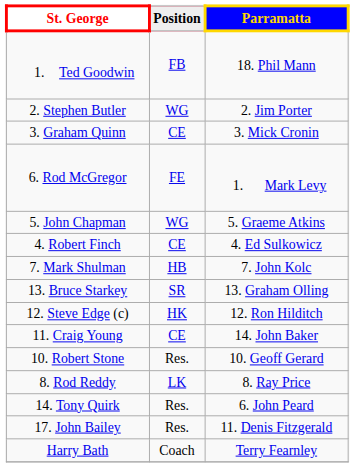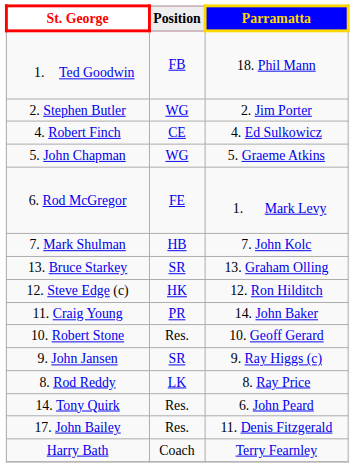- row: (78, 132)
rows swapped: (78, 245) <-> (78, 177)
(177, 336) CE -> (177, 313) PR
+ row: (78, 359)
